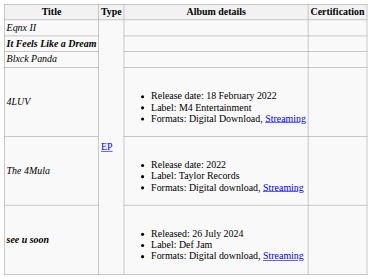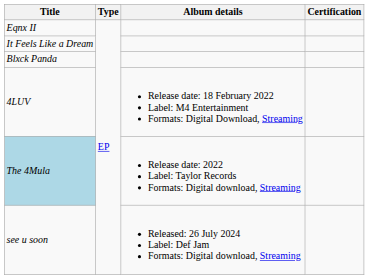(52, 43) bold -> (50, 43) normal
(28, 171) no background -> (28, 171) lightblue background
(28, 240) bold -> (27, 240) normal
